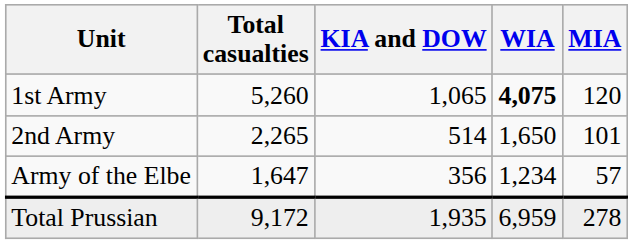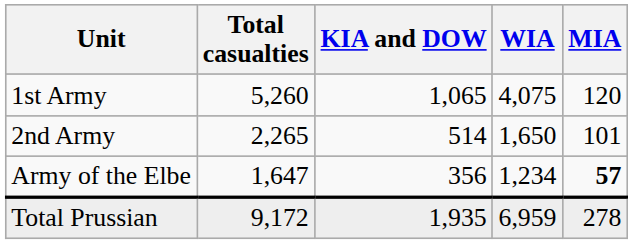(527, 94) bold -> (527, 94) normal
(608, 176) normal -> (608, 176) bold
